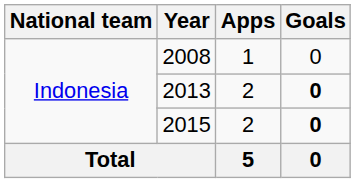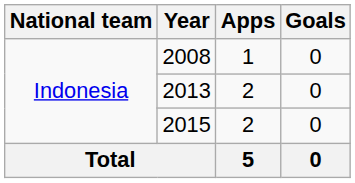(316, 90) bold -> (316, 90) normal
(316, 125) bold -> (316, 125) normal
